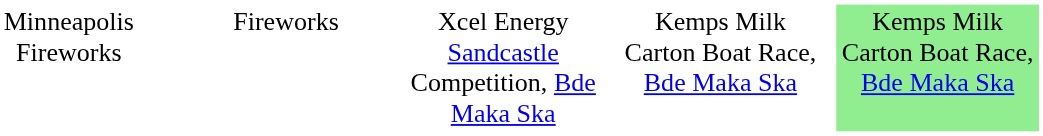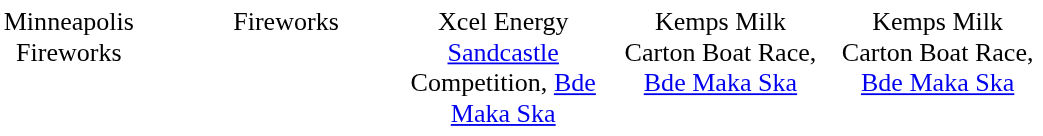(938, 52) lightgreen background -> (938, 52) no background
